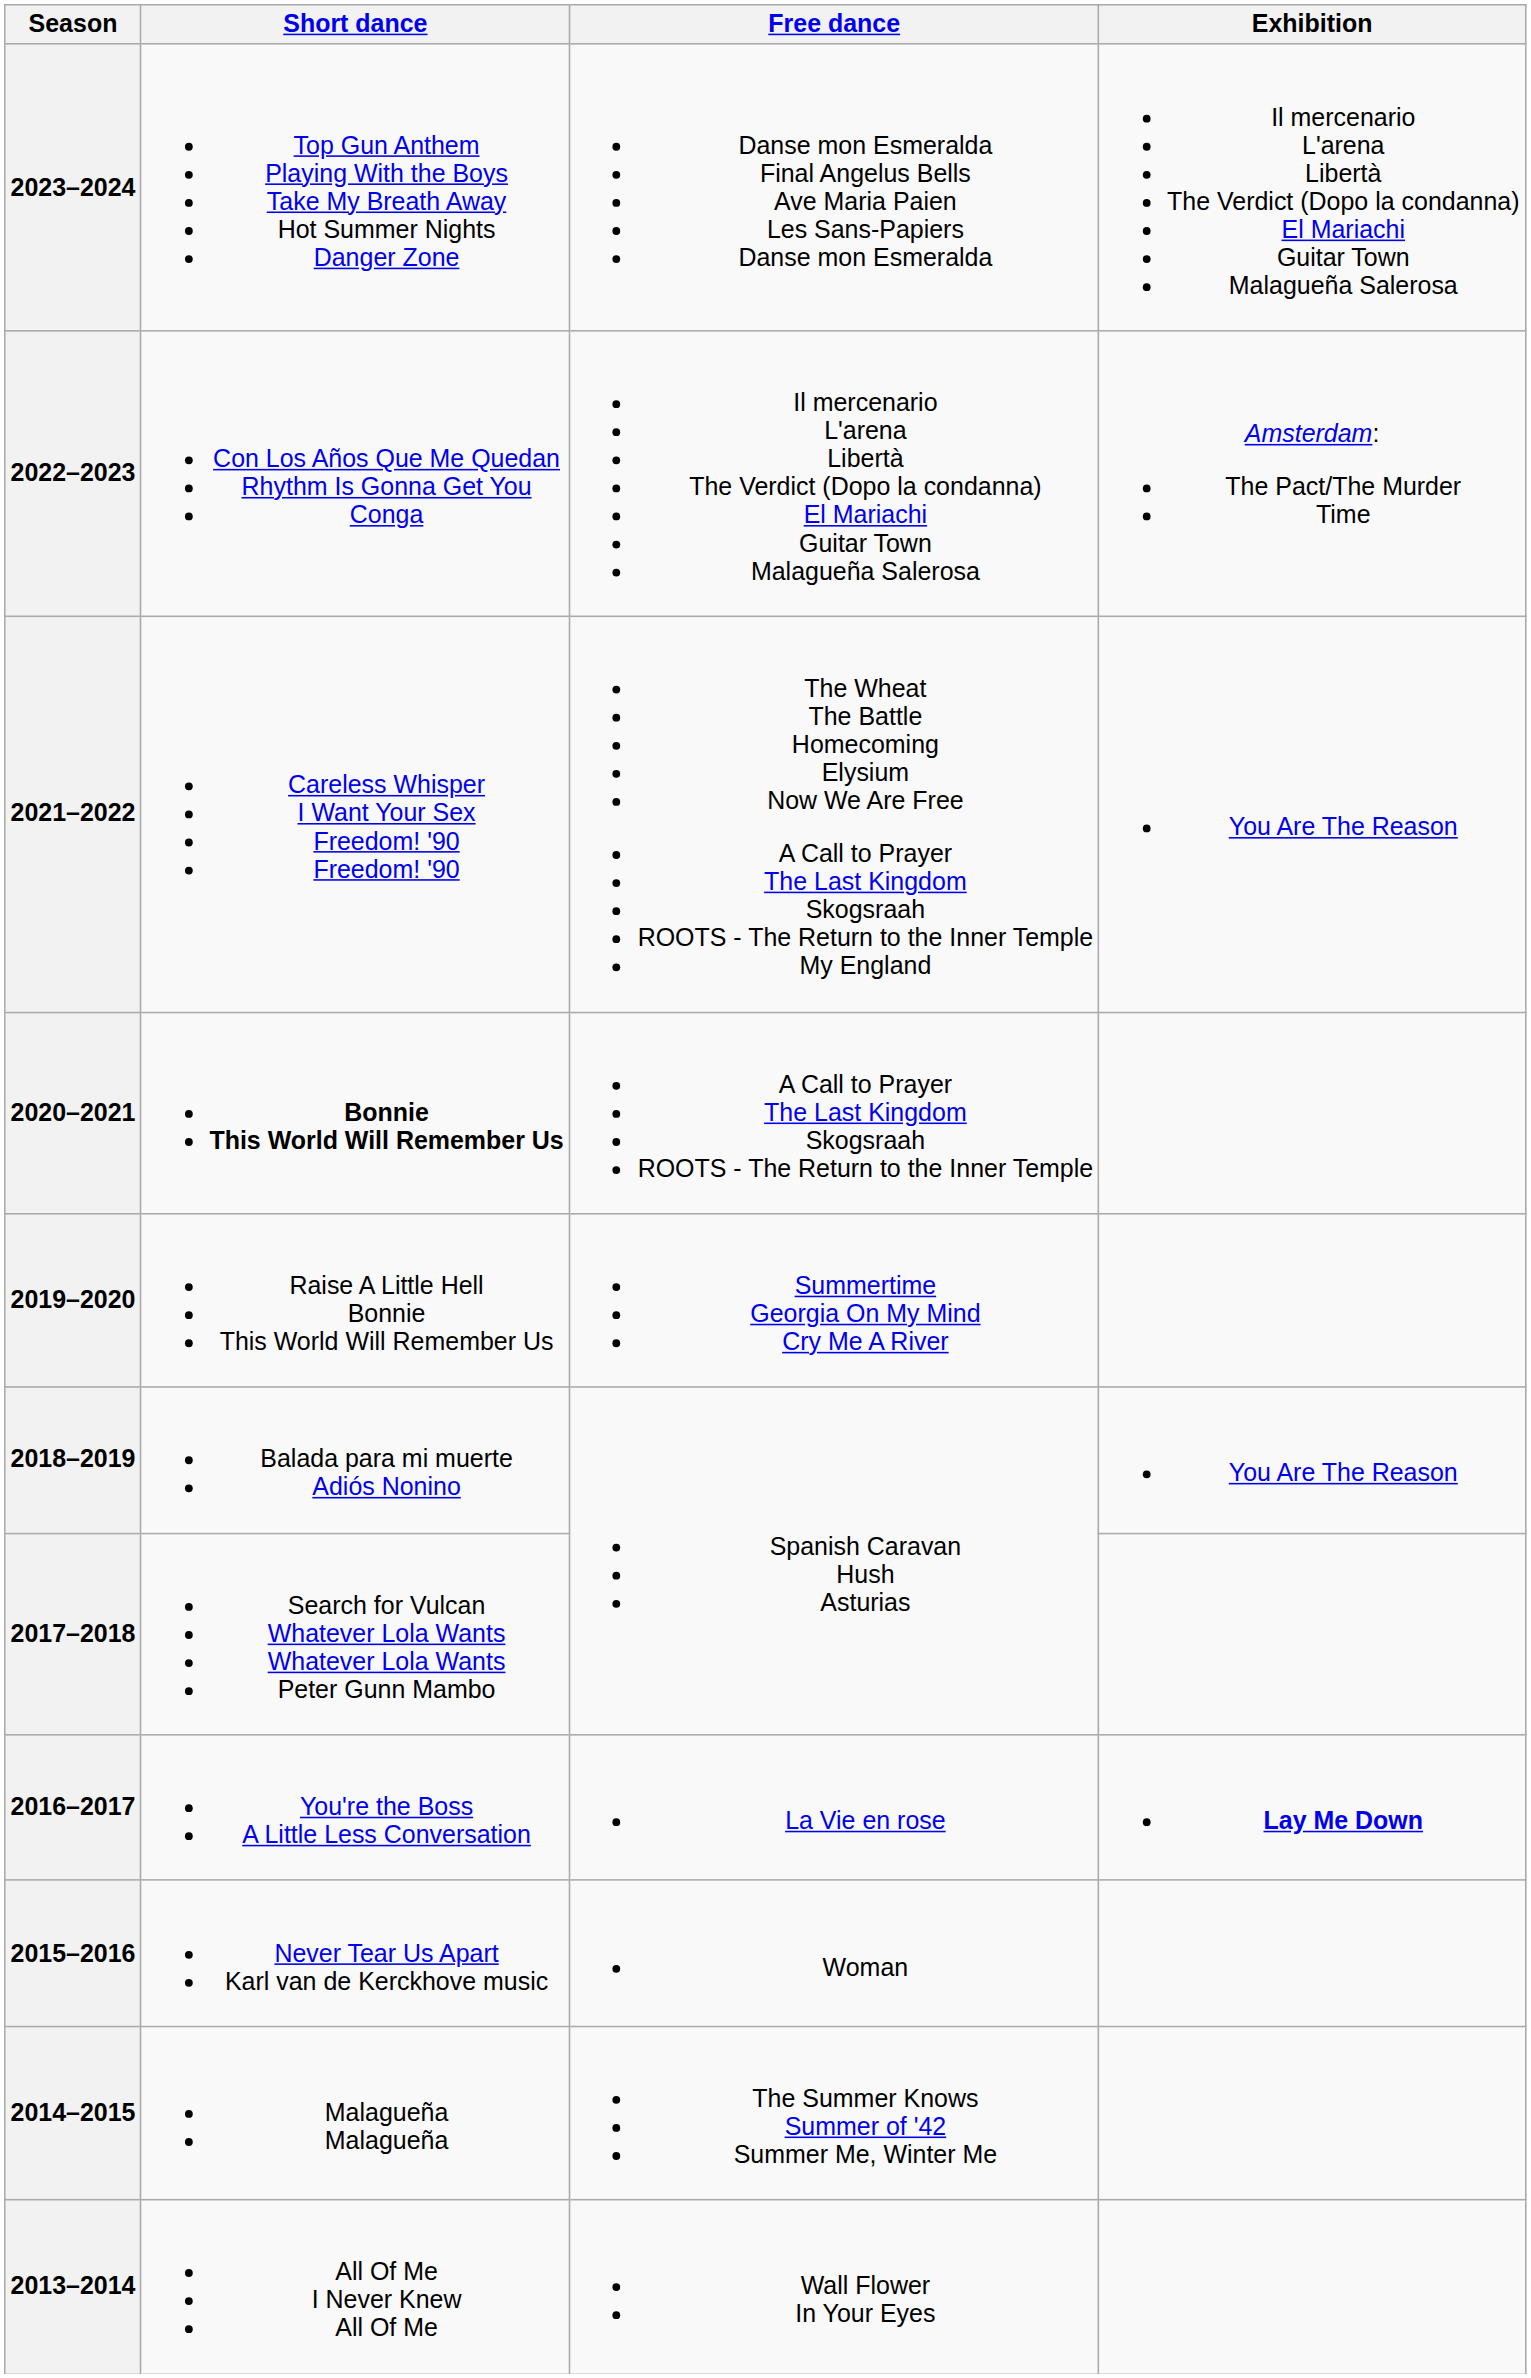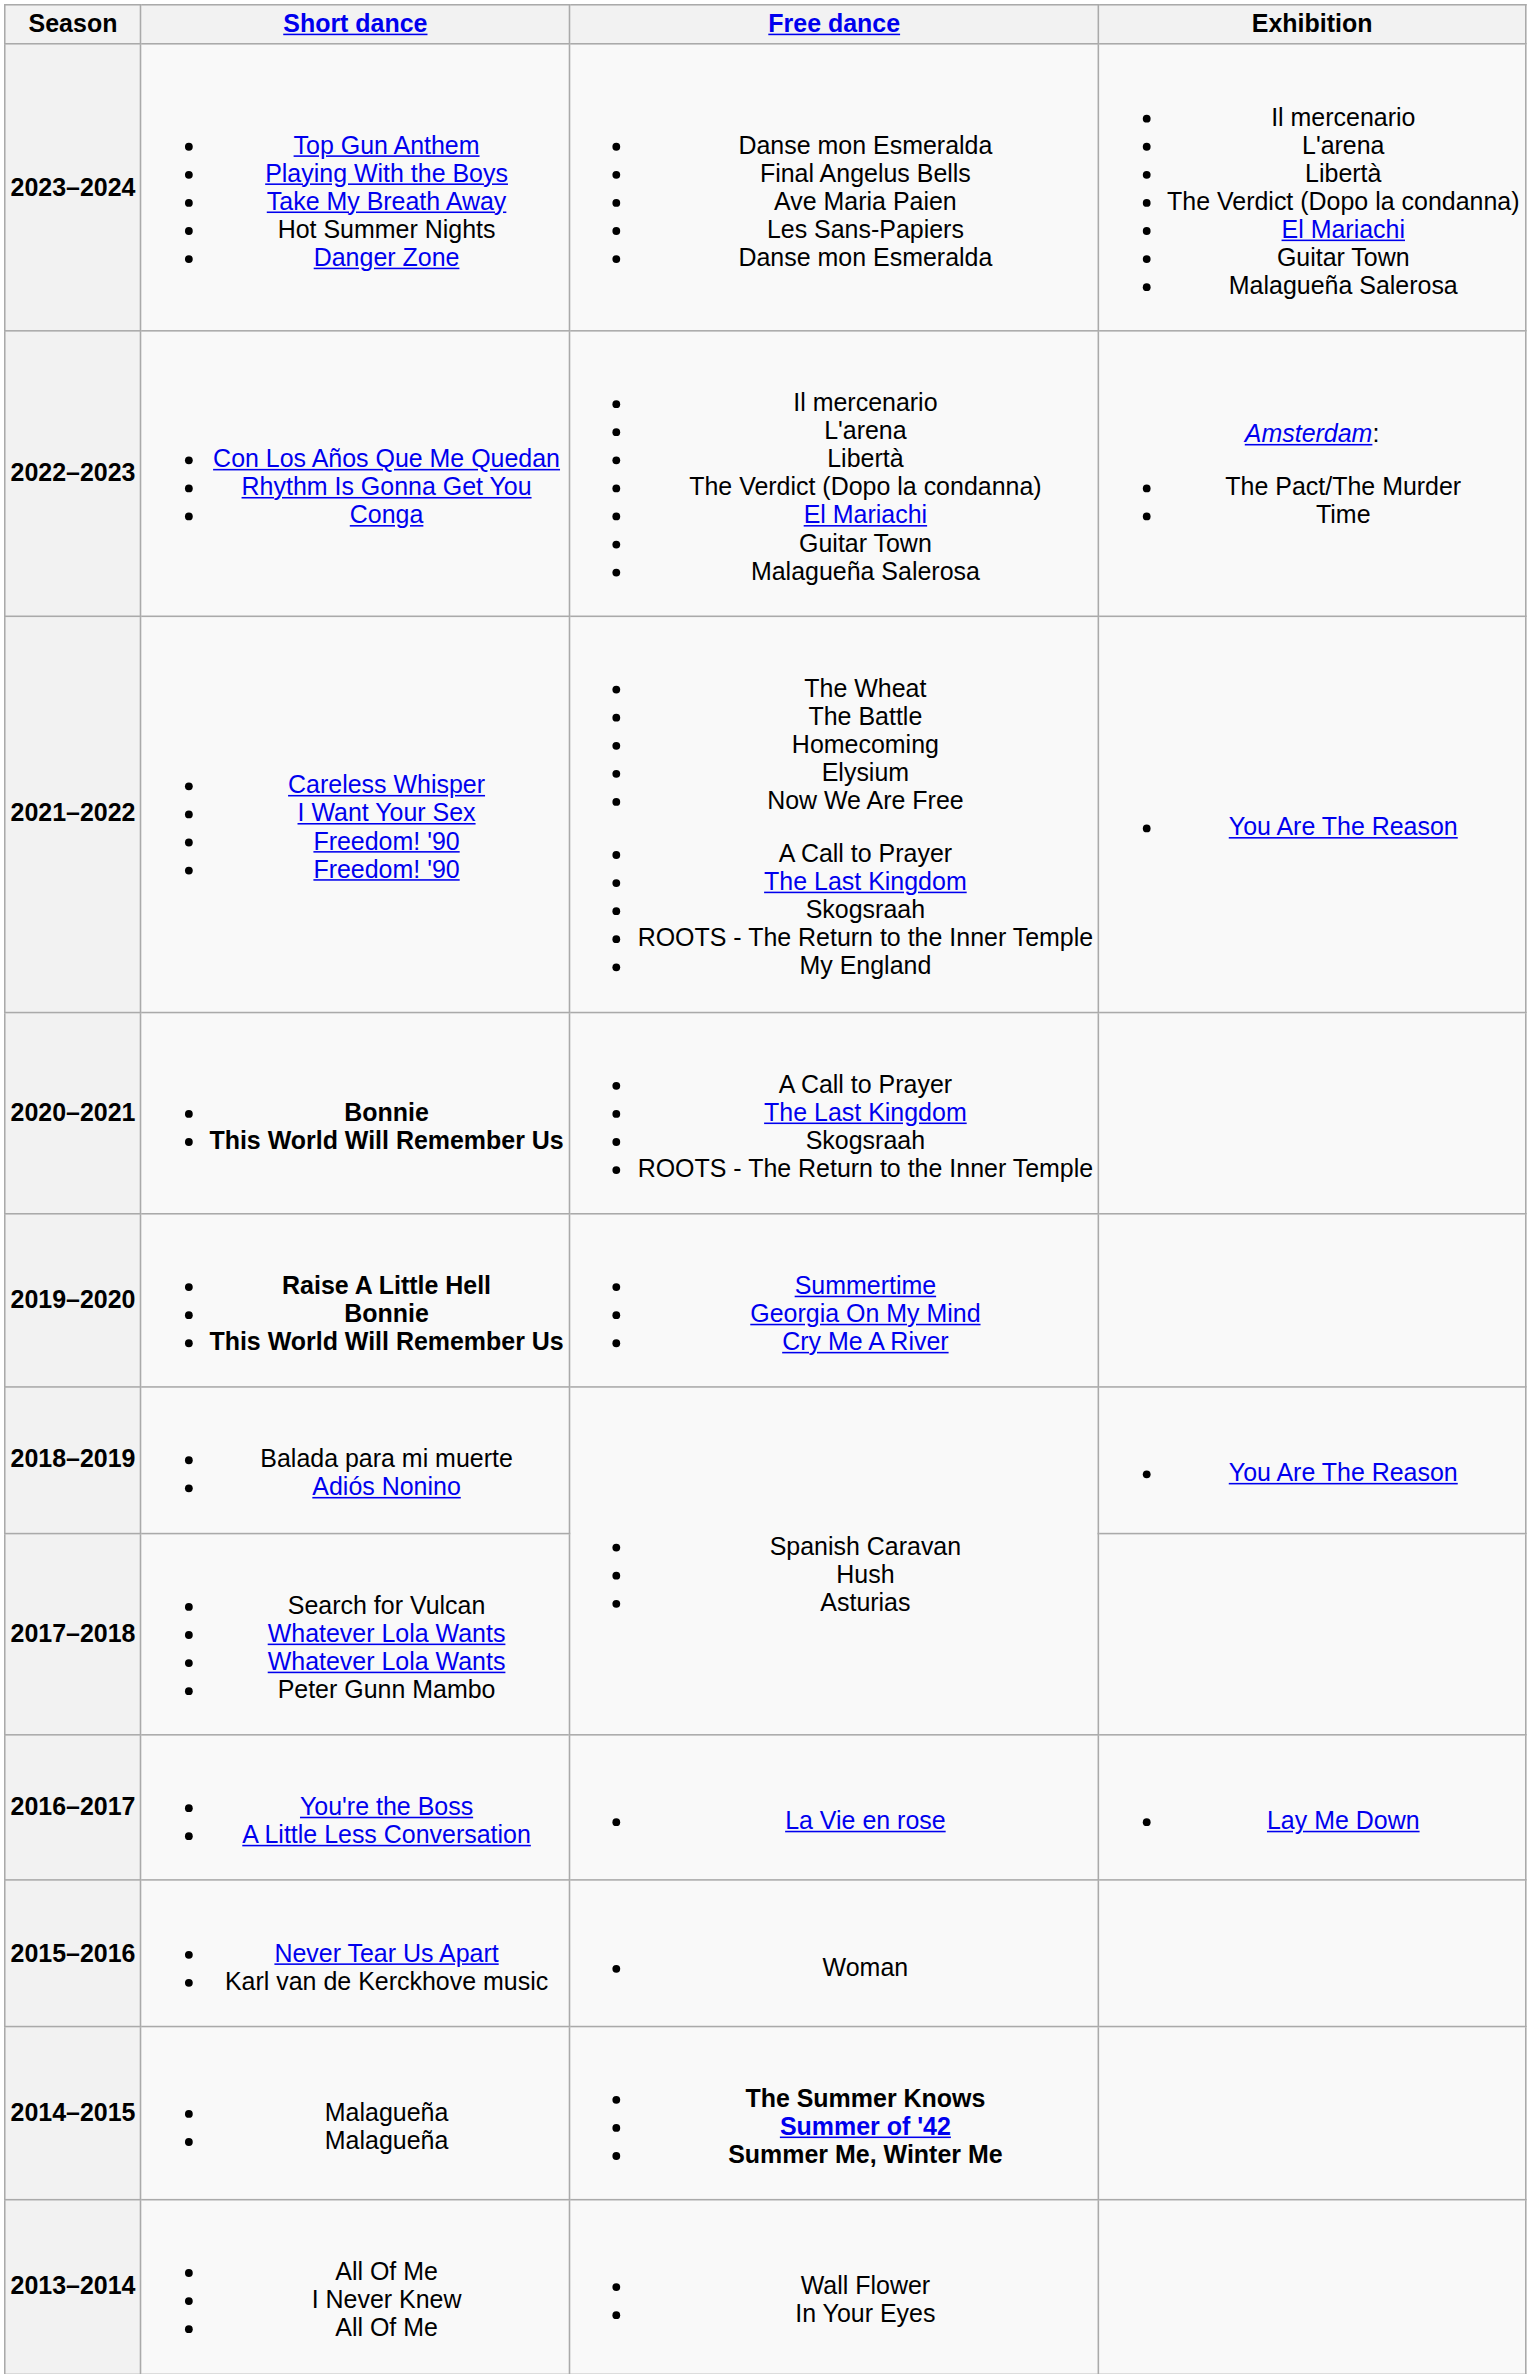(355, 1314) normal -> (355, 1314) bold
(1312, 1822) bold -> (1312, 1822) normal
(834, 2127) normal -> (834, 2127) bold
